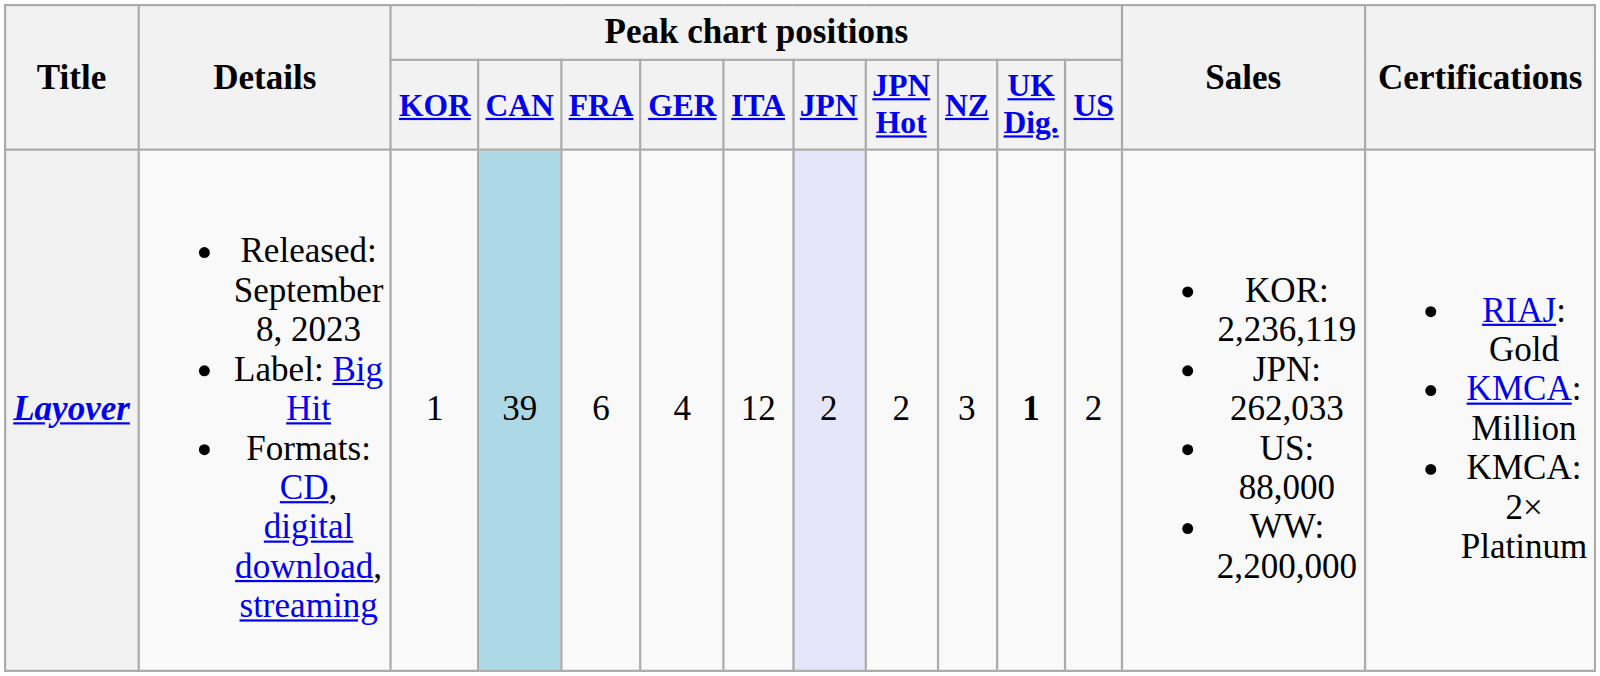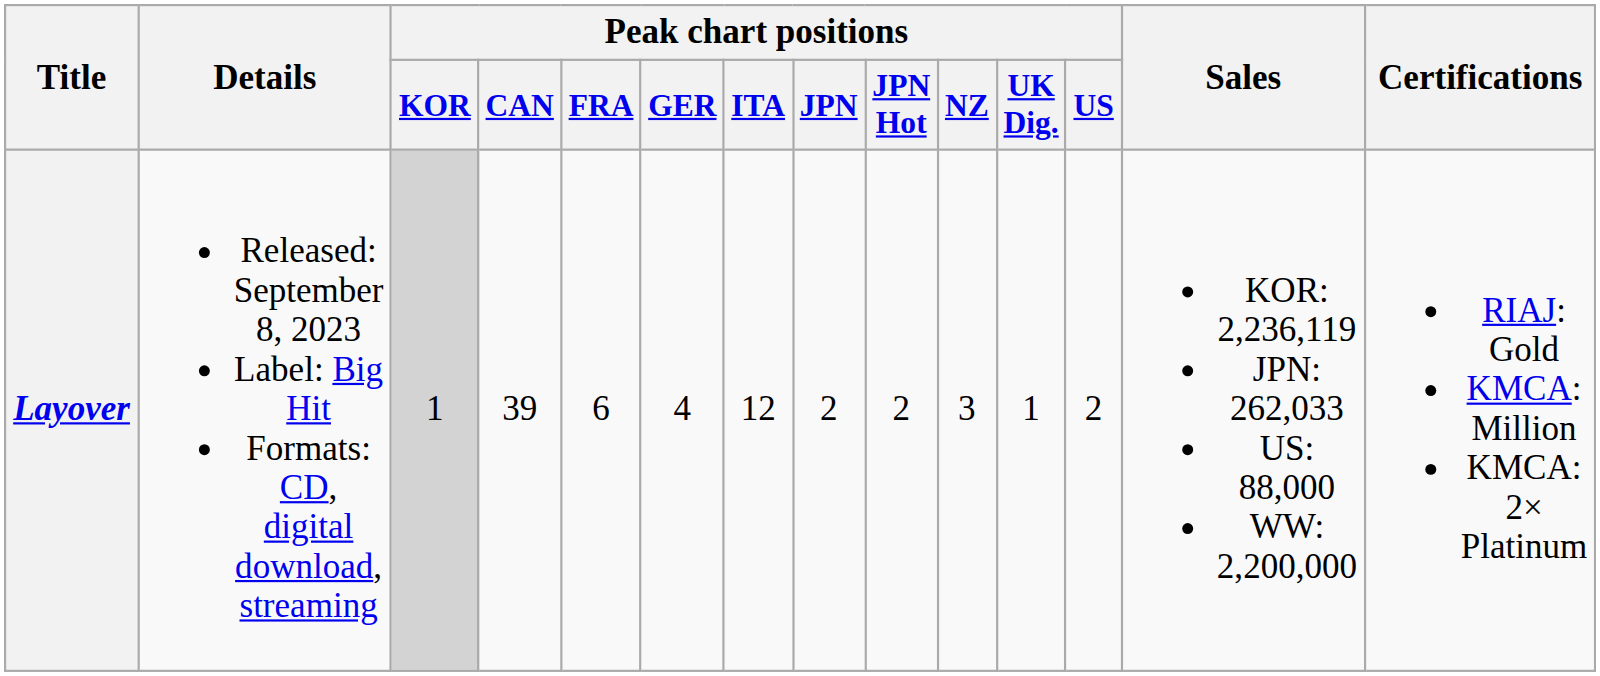(435, 409) no background -> (435, 409) lightgrey background
(520, 409) lightblue background -> (520, 409) no background
(829, 409) lavender background -> (829, 409) no background
(1031, 409) bold -> (1031, 409) normal
